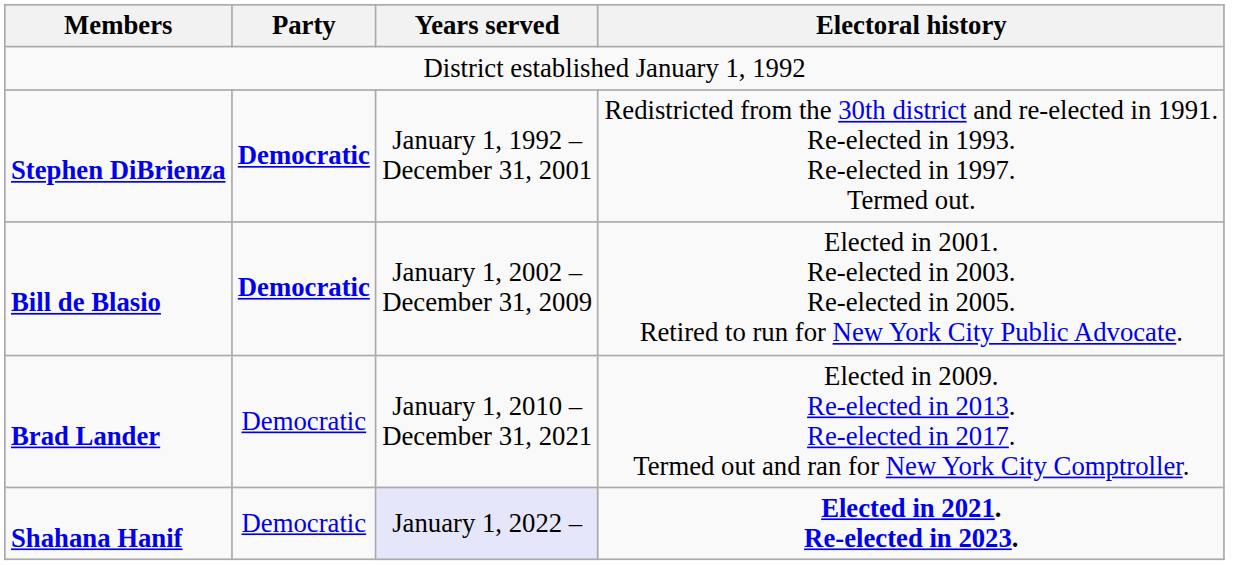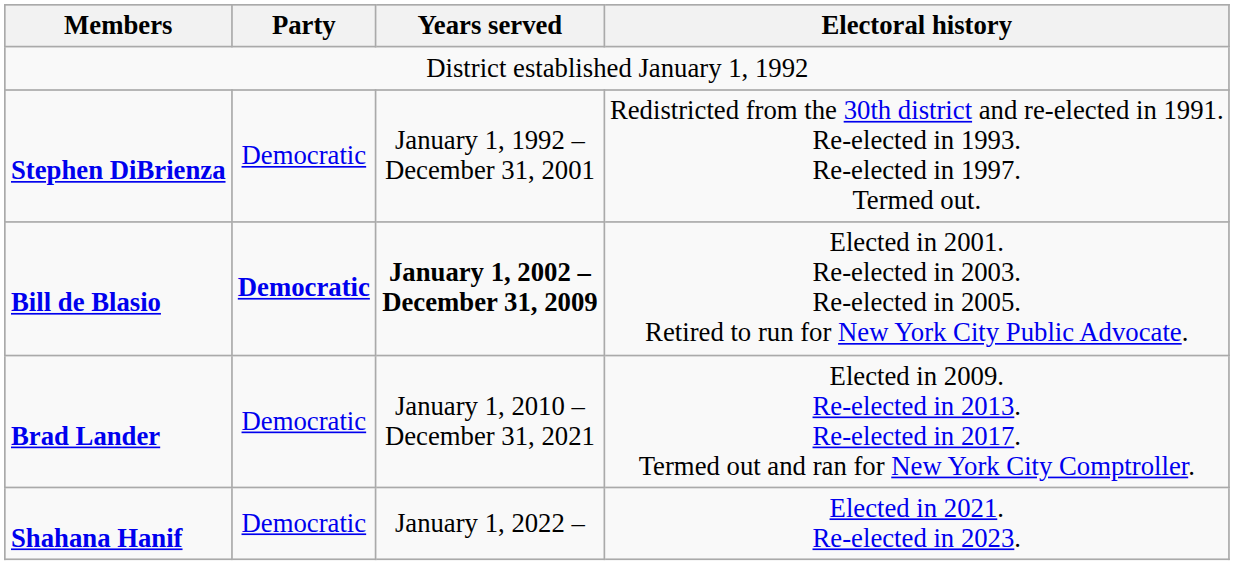(304, 155) bold -> (304, 155) normal
(487, 288) normal -> (490, 288) bold
(487, 523) lavender background -> (490, 523) no background
(911, 523) bold -> (917, 523) normal
